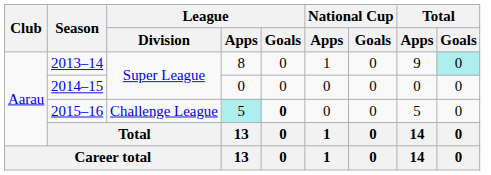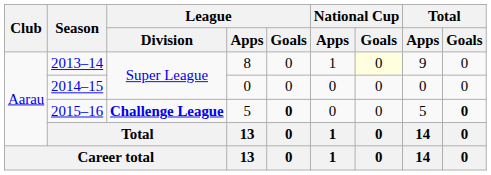(373, 63) no background -> (379, 63) lightyellow background
(459, 63) paleturquoise background -> (464, 63) no background
(164, 110) normal -> (167, 110) bold
(241, 110) paleturquoise background -> (247, 110) no background
(459, 110) normal -> (464, 110) bold
